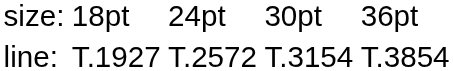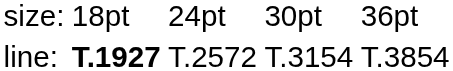(116, 57) normal -> (116, 57) bold
